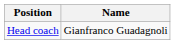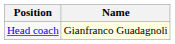(116, 30) no background -> (116, 30) lightyellow background
